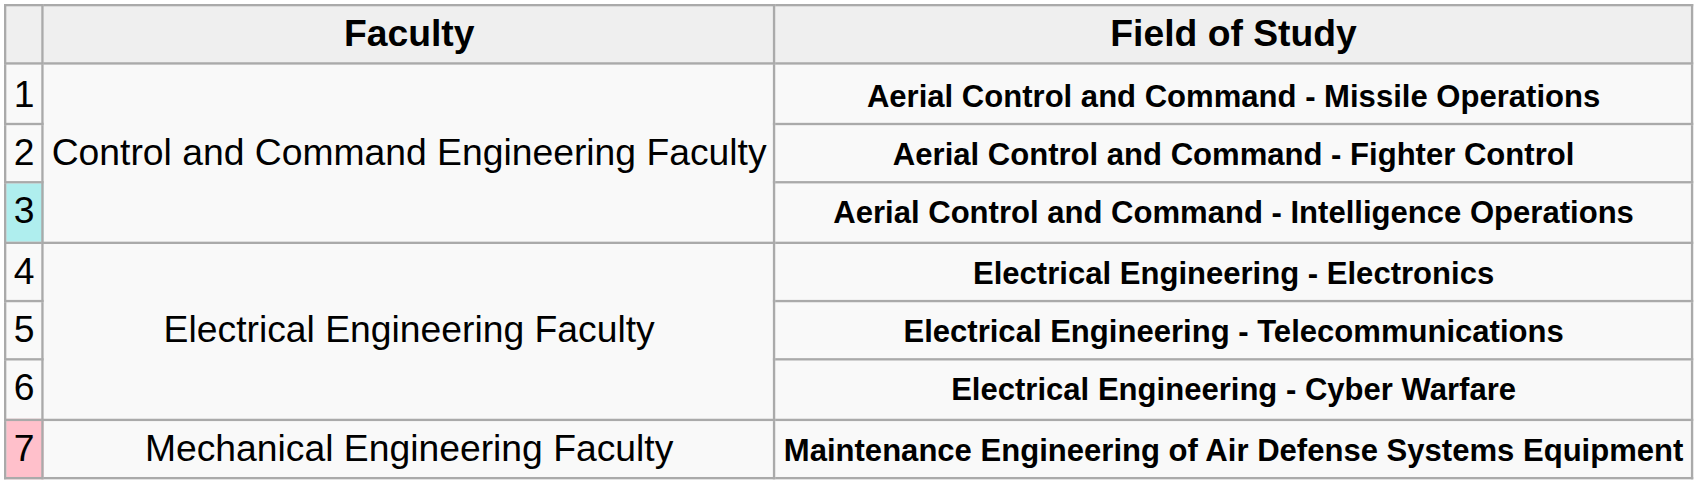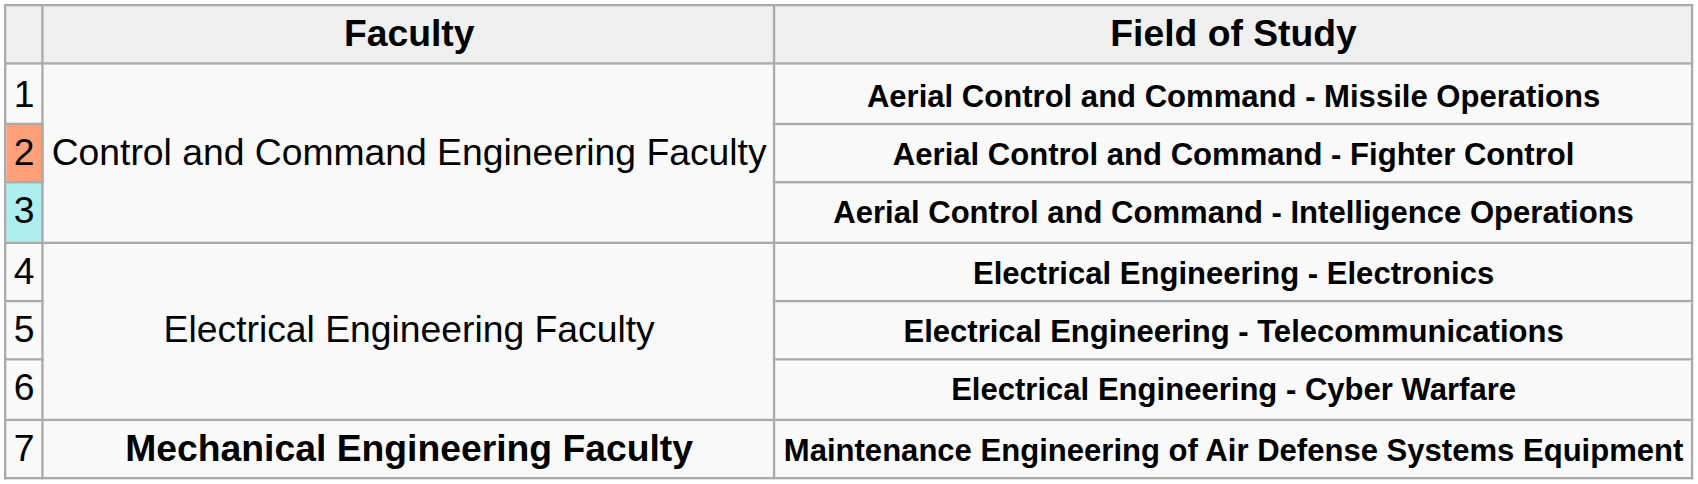(24, 152) no background -> (24, 152) lightsalmon background
(24, 447) pink background -> (24, 447) no background
(409, 447) normal -> (409, 447) bold
